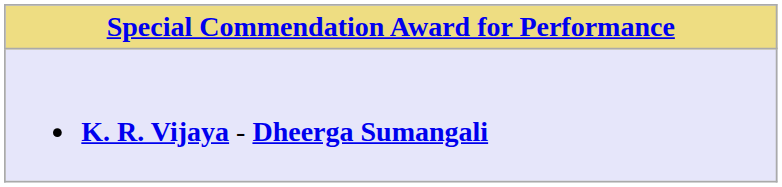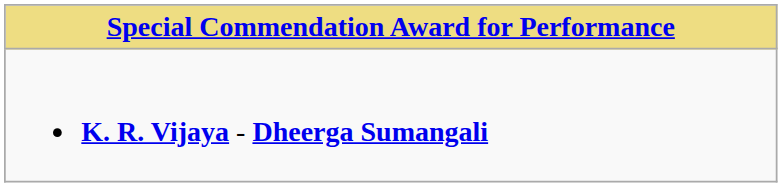(391, 131) lavender background -> (391, 131) no background
